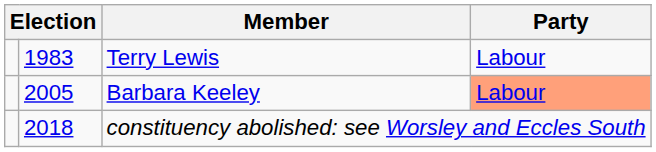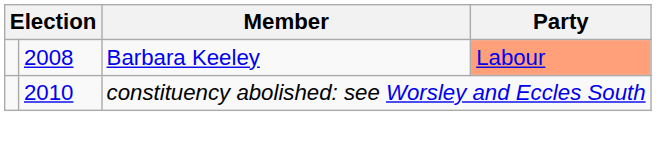- row: (163, 57)
(49, 92) 2005 -> (49, 57) 2008
(49, 127) 2018 -> (49, 92) 2010
